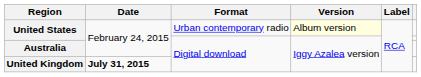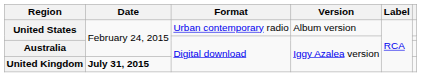(325, 28) lightyellow background -> (325, 28) no background
